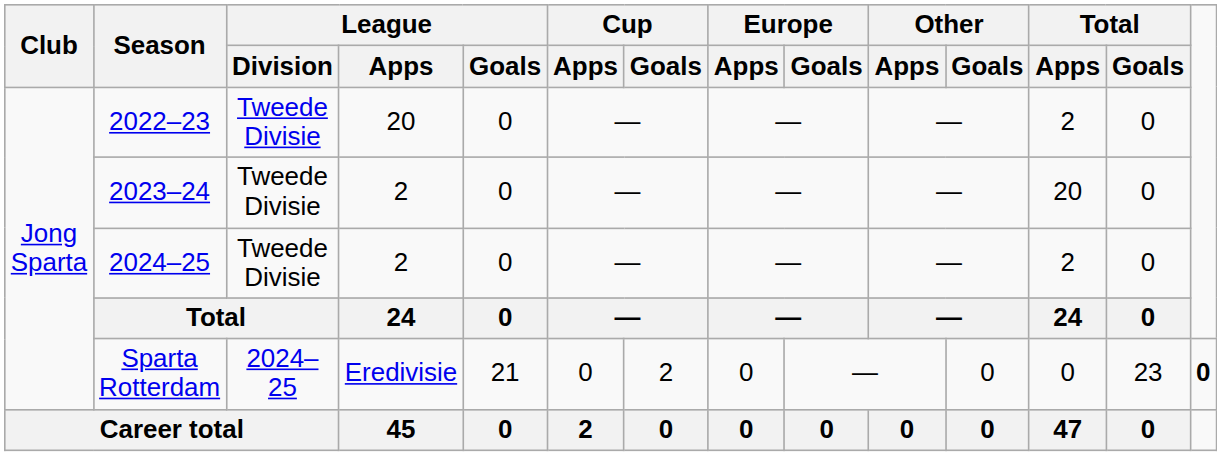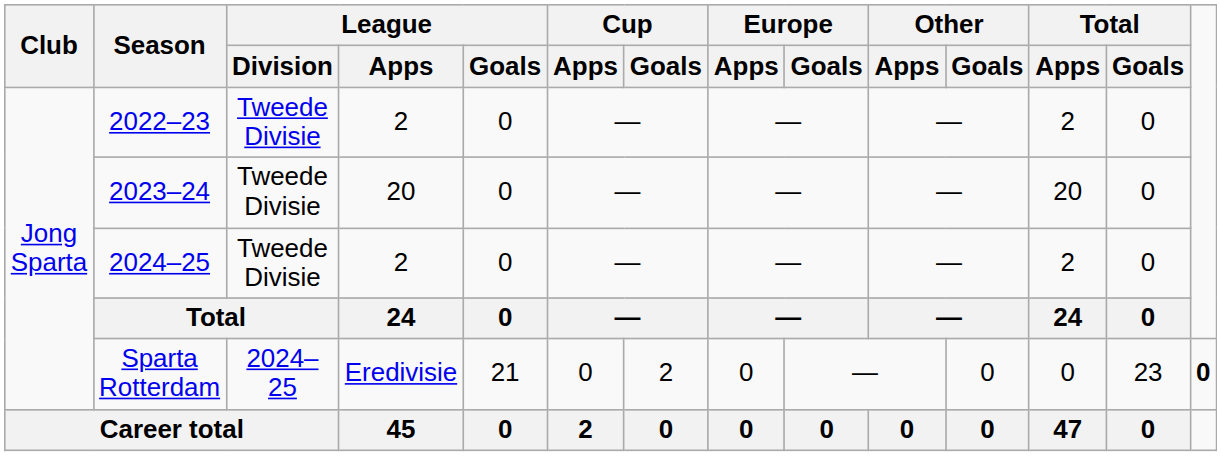(401, 121) 20 -> (401, 121) 2
(401, 192) 2 -> (401, 192) 20
